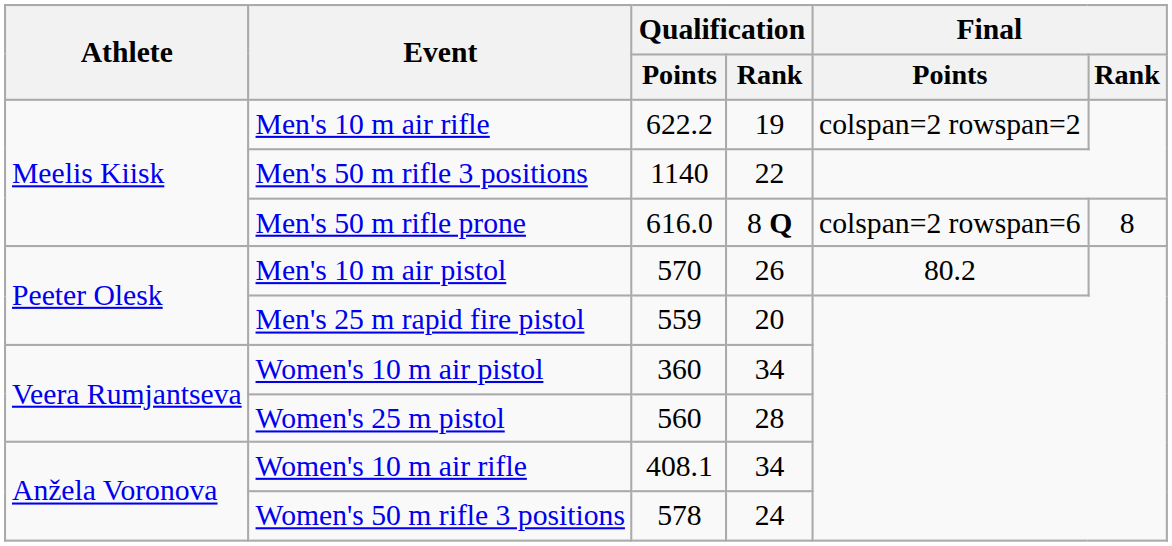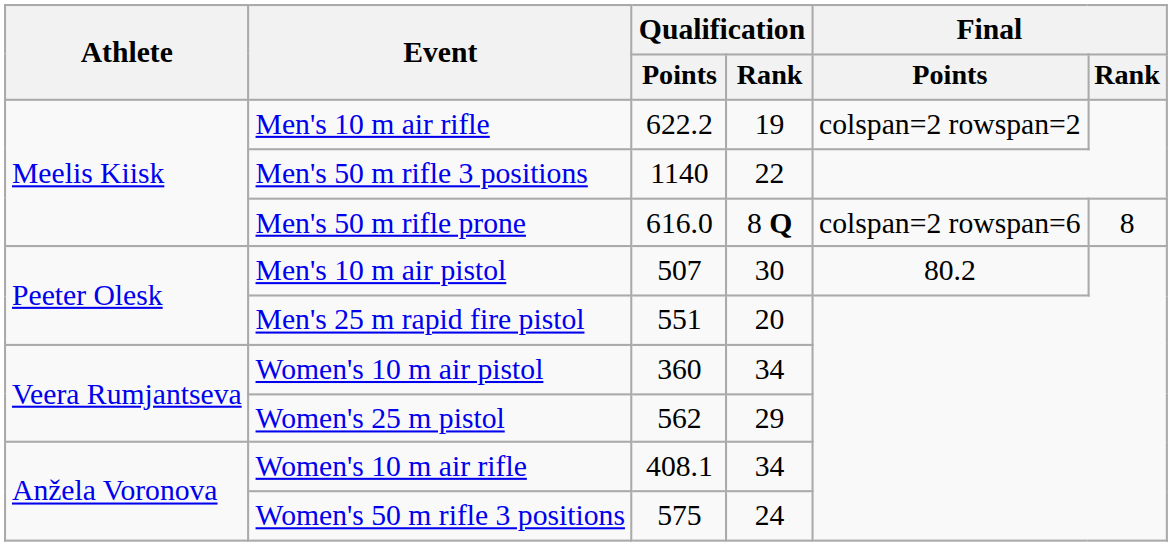(679, 271) 570 -> (679, 271) 507
(770, 271) 26 -> (770, 271) 30
(679, 320) 559 -> (679, 320) 551
(679, 418) 560 -> (679, 418) 562
(770, 418) 28 -> (770, 418) 29
(679, 515) 578 -> (679, 515) 575
